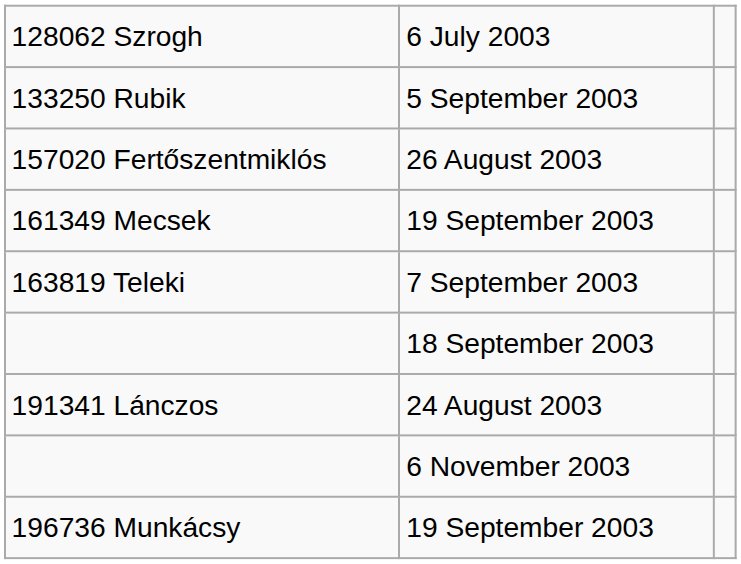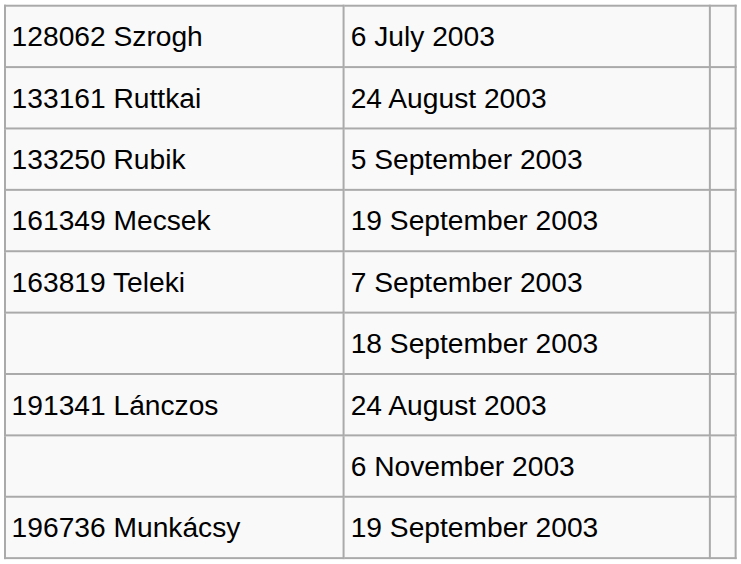+ row: (106, 98)
- row: (169, 160)
